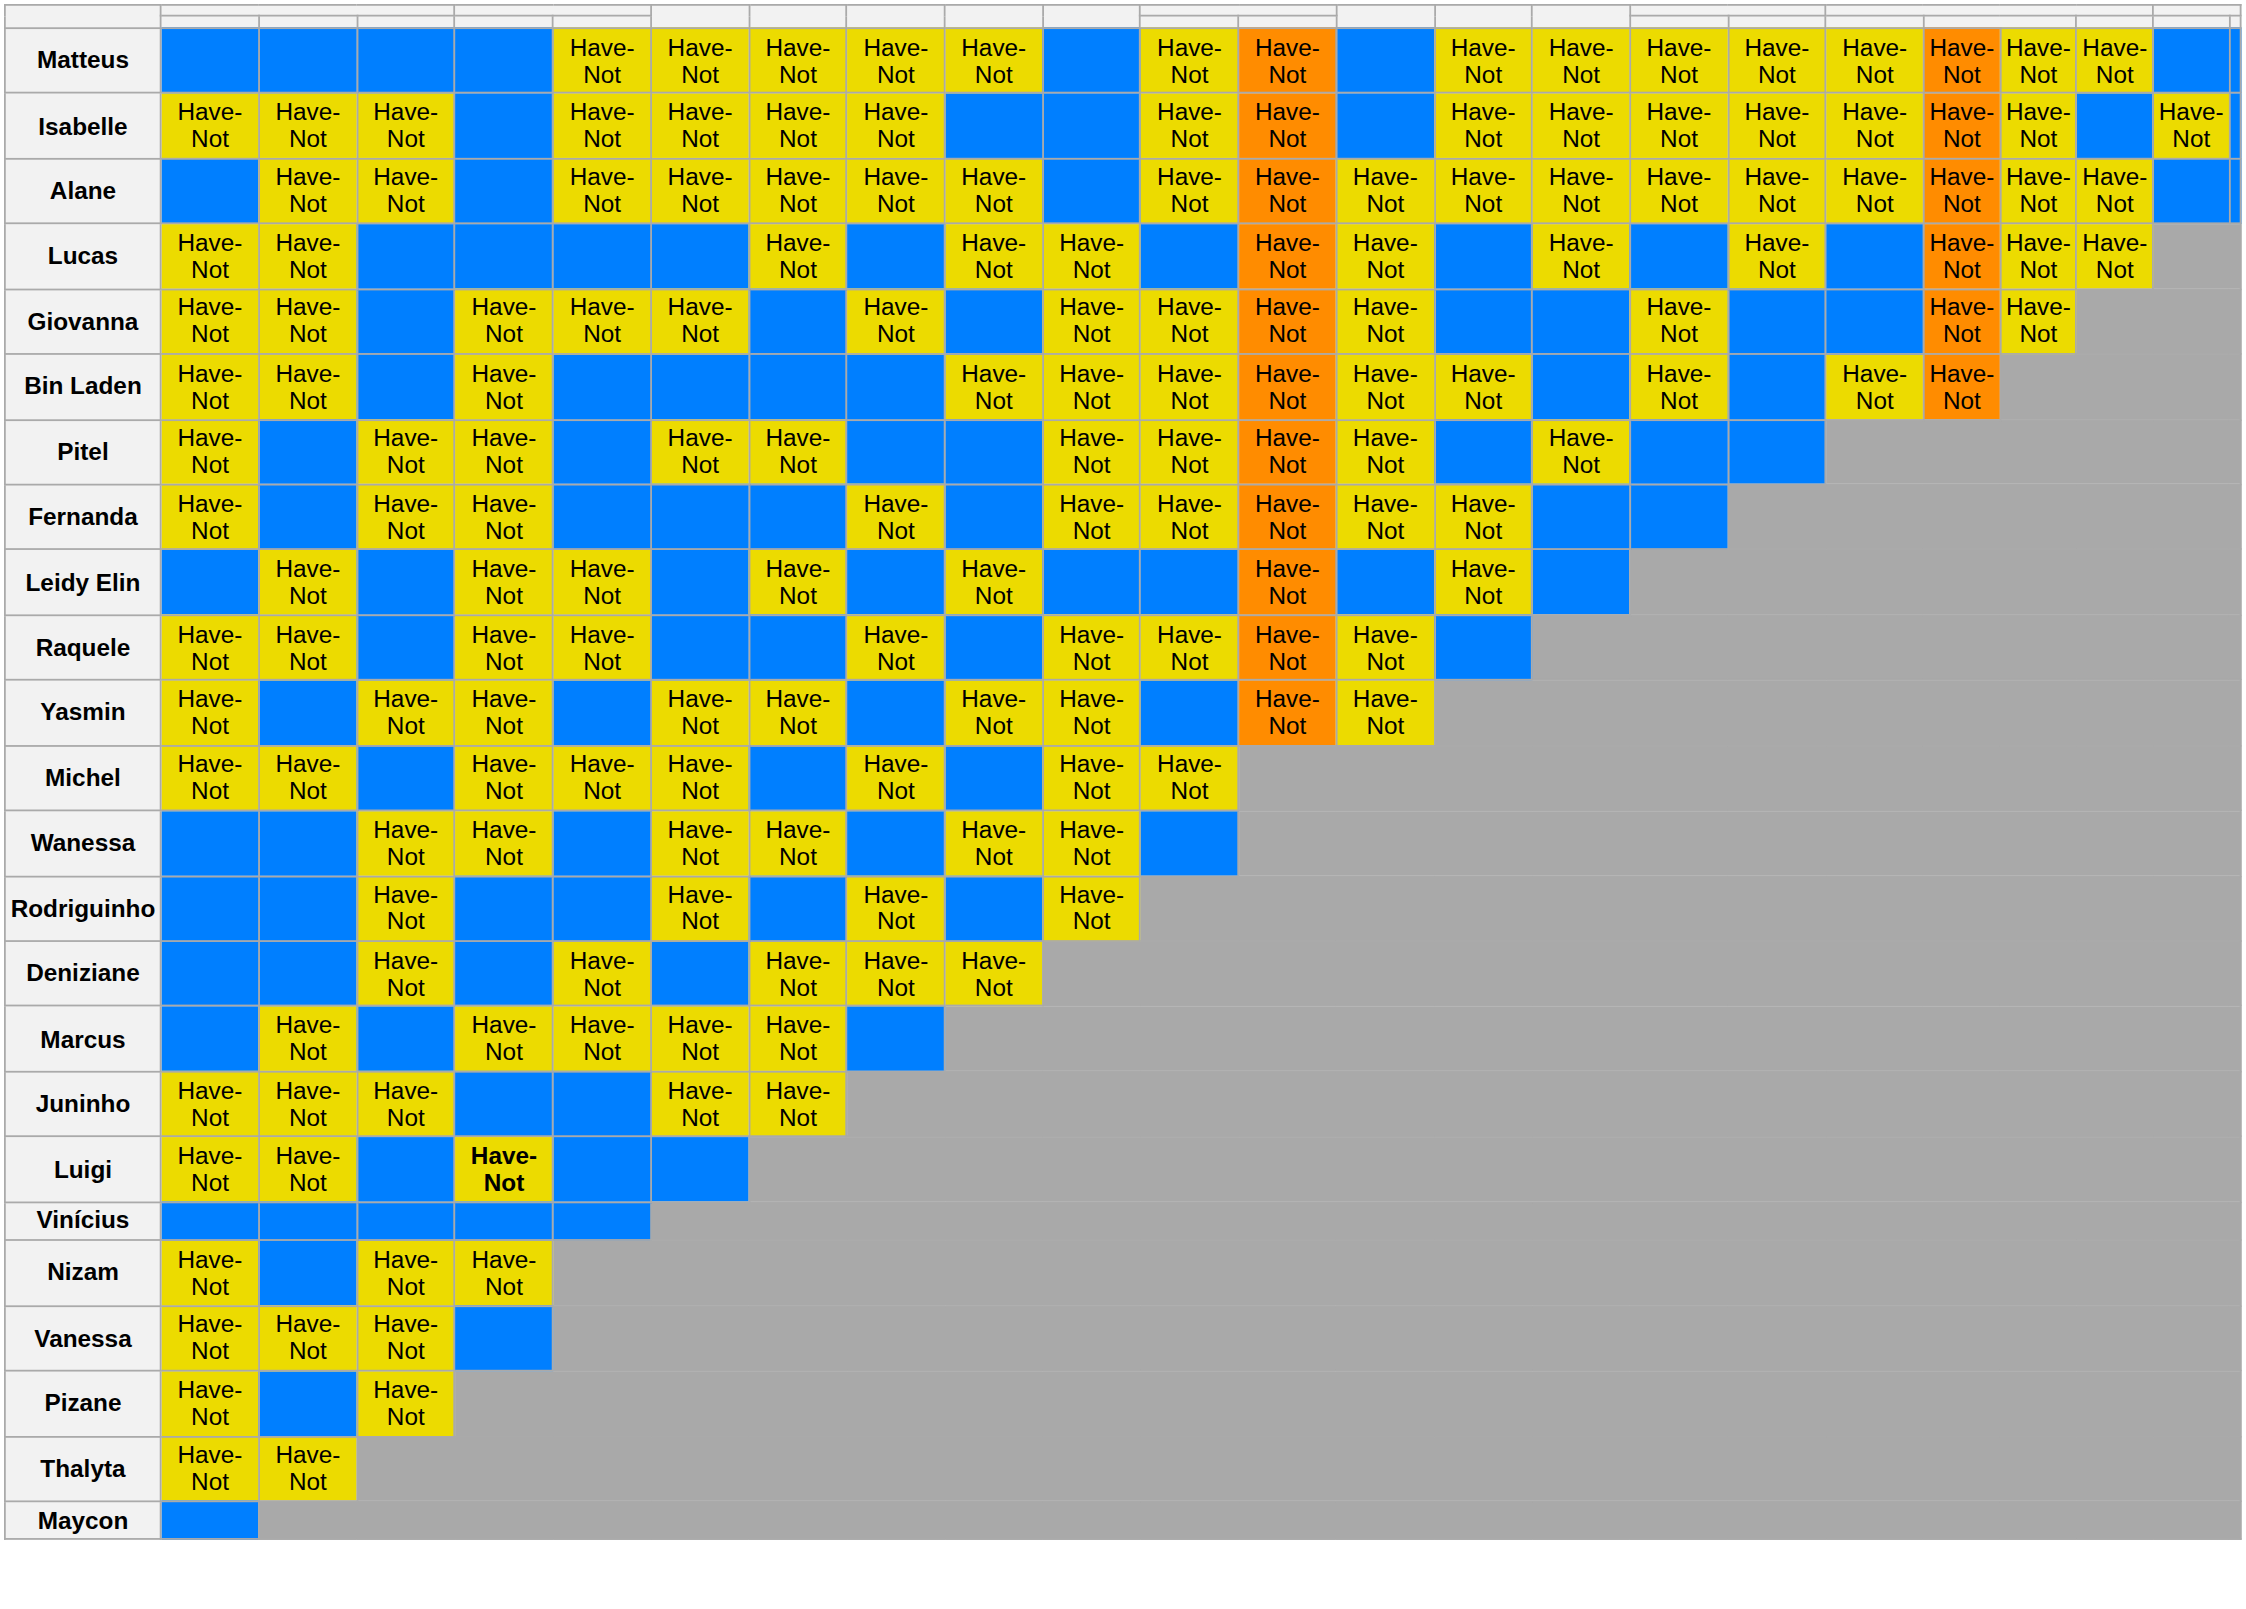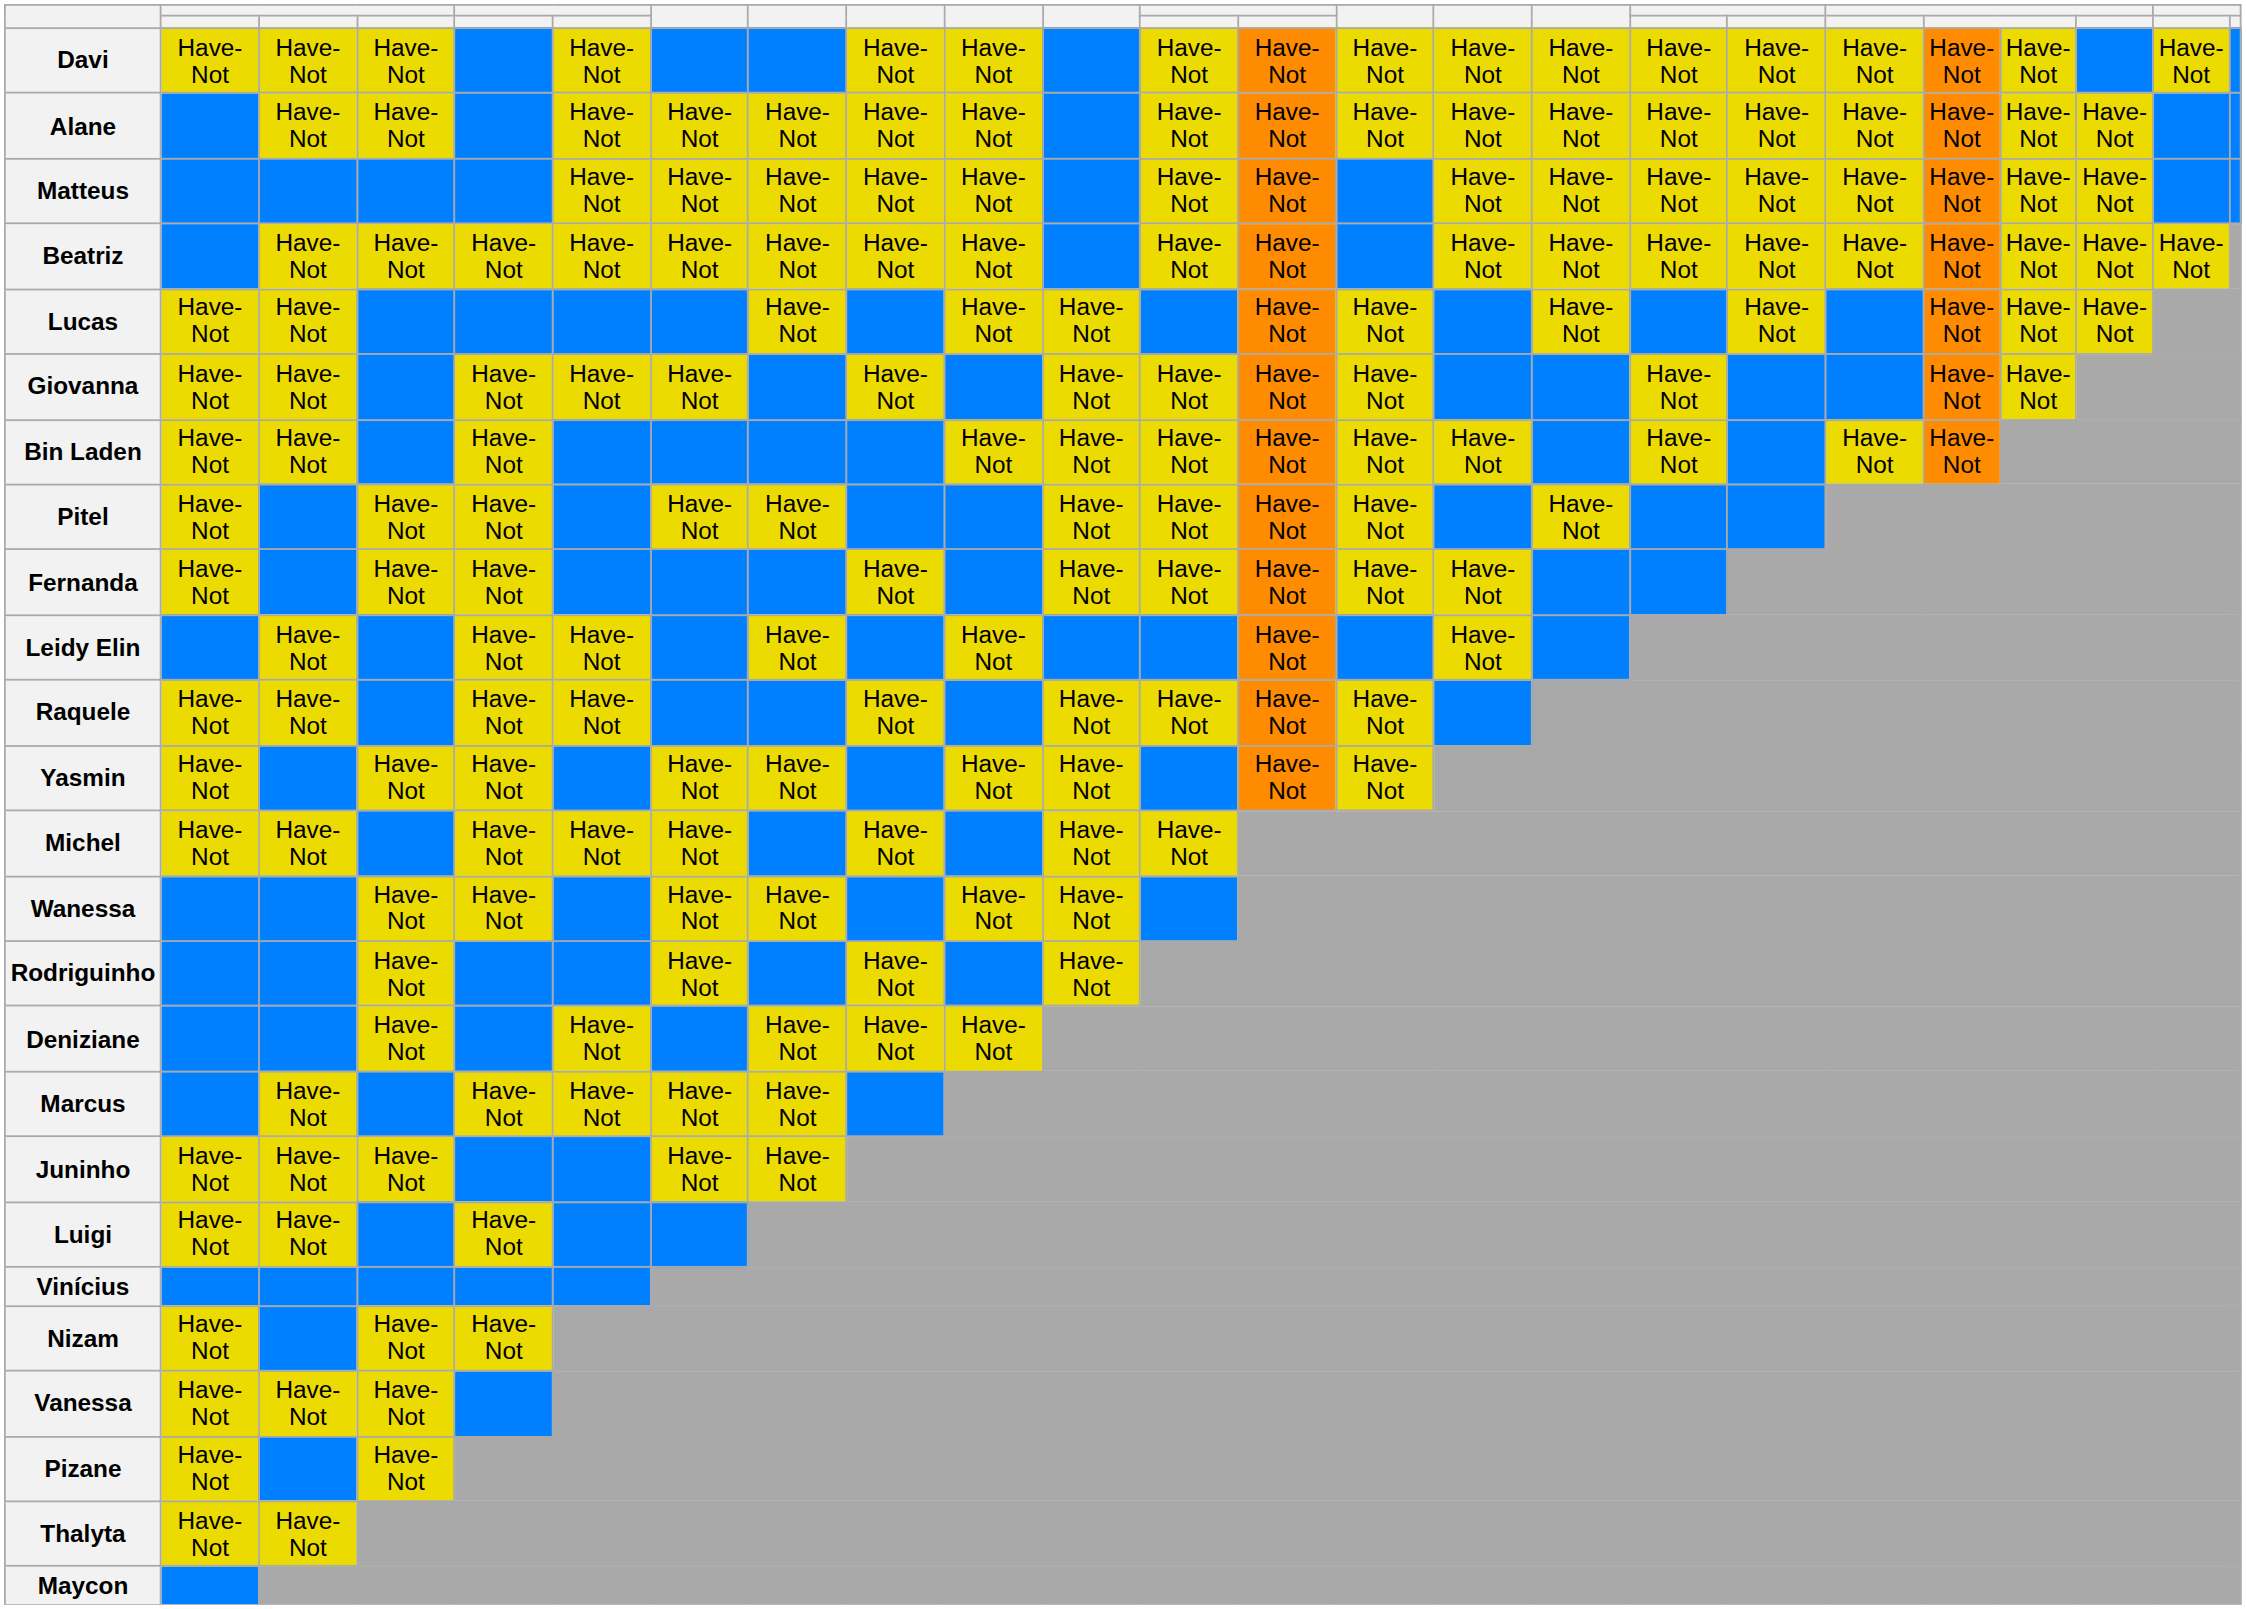+ row: (83, 60)
rows swapped: (83, 60) <-> (83, 191)
- row: (83, 125)
+ row: (83, 256)
(504, 1169) bold -> (504, 1234) normal
